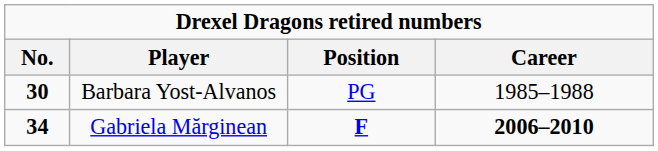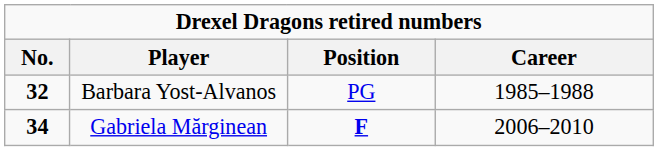(37, 92) 30 -> (37, 92) 32
(544, 127) bold -> (544, 127) normal
